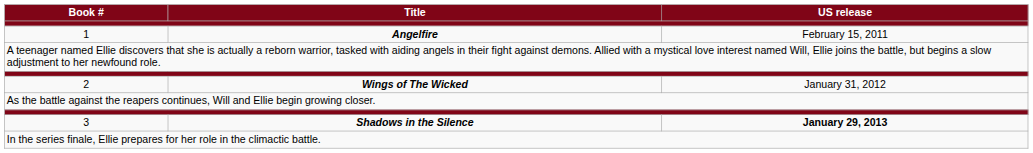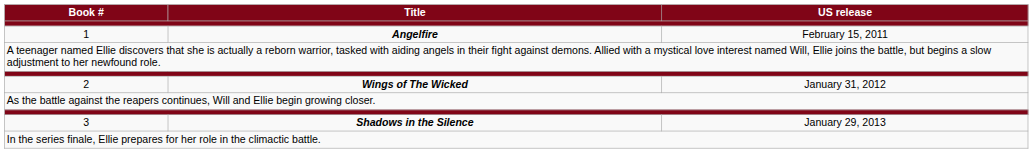(845, 123) bold -> (845, 123) normal
